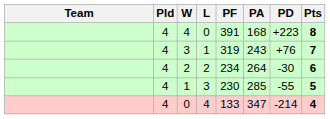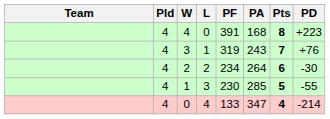columns swapped: (286, 13) <-> (313, 13)
